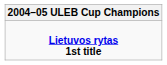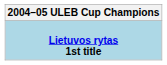(83, 46) no background -> (83, 46) lightblue background
